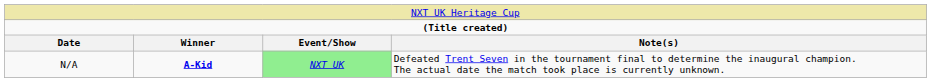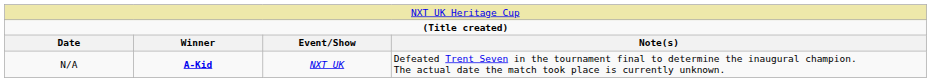(327, 64) lightgreen background -> (327, 64) no background
